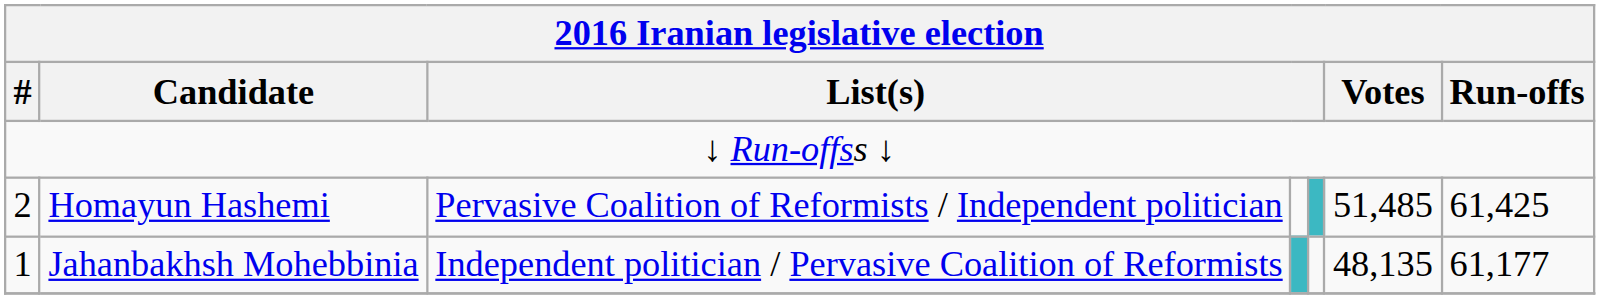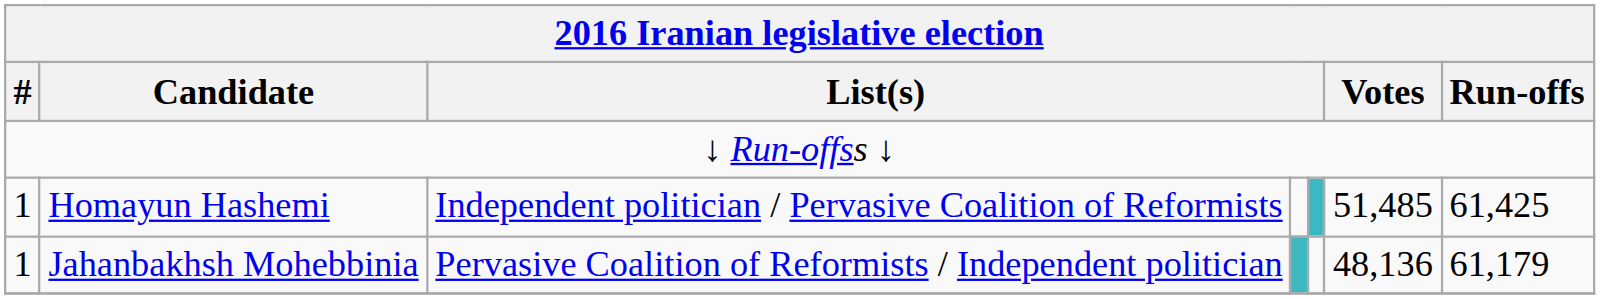(23, 206) 2 -> (23, 206) 1
(859, 206) Pervasive Coalition of Reformists / Independent politician -> (859, 206) Independent politician / Pervasive Coalition of Reformists
(859, 263) Independent politician / Pervasive Coalition of Reformists -> (859, 263) Pervasive Coalition of Reformists / Independent politician
(1383, 263) 48,135 -> (1383, 263) 48,136
(1499, 263) 61,177 -> (1499, 263) 61,179
